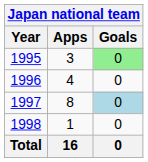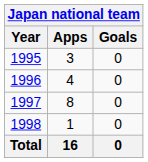(118, 59) lightgreen background -> (118, 59) no background
(118, 102) lightblue background -> (118, 102) no background
